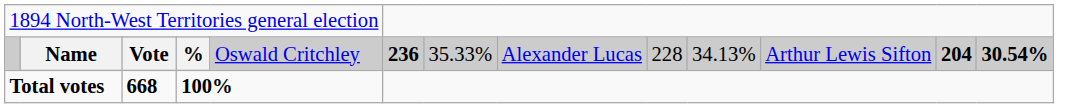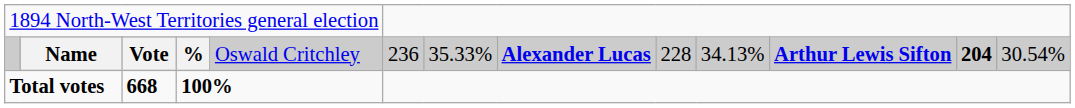(403, 53) bold -> (403, 53) normal
(572, 53) normal -> (576, 53) bold
(848, 53) normal -> (863, 53) bold
(1015, 53) bold -> (1033, 53) normal
